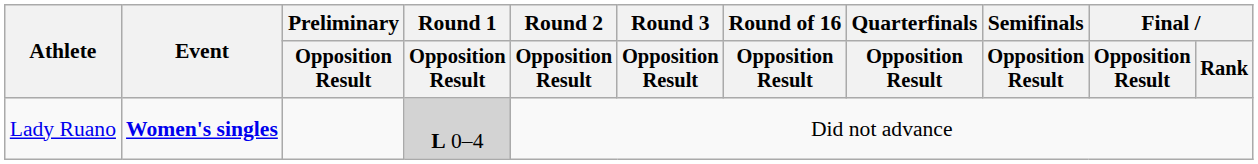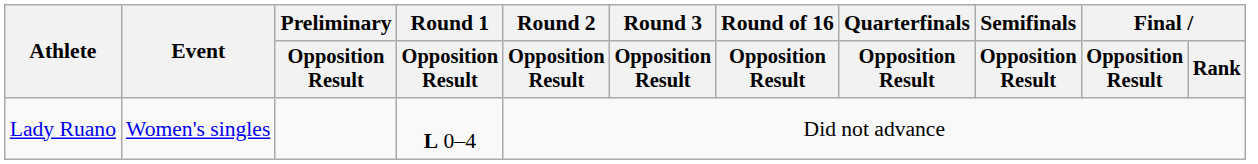(202, 128) bold -> (198, 128) normal
(457, 141) lightgrey background -> (450, 141) no background
